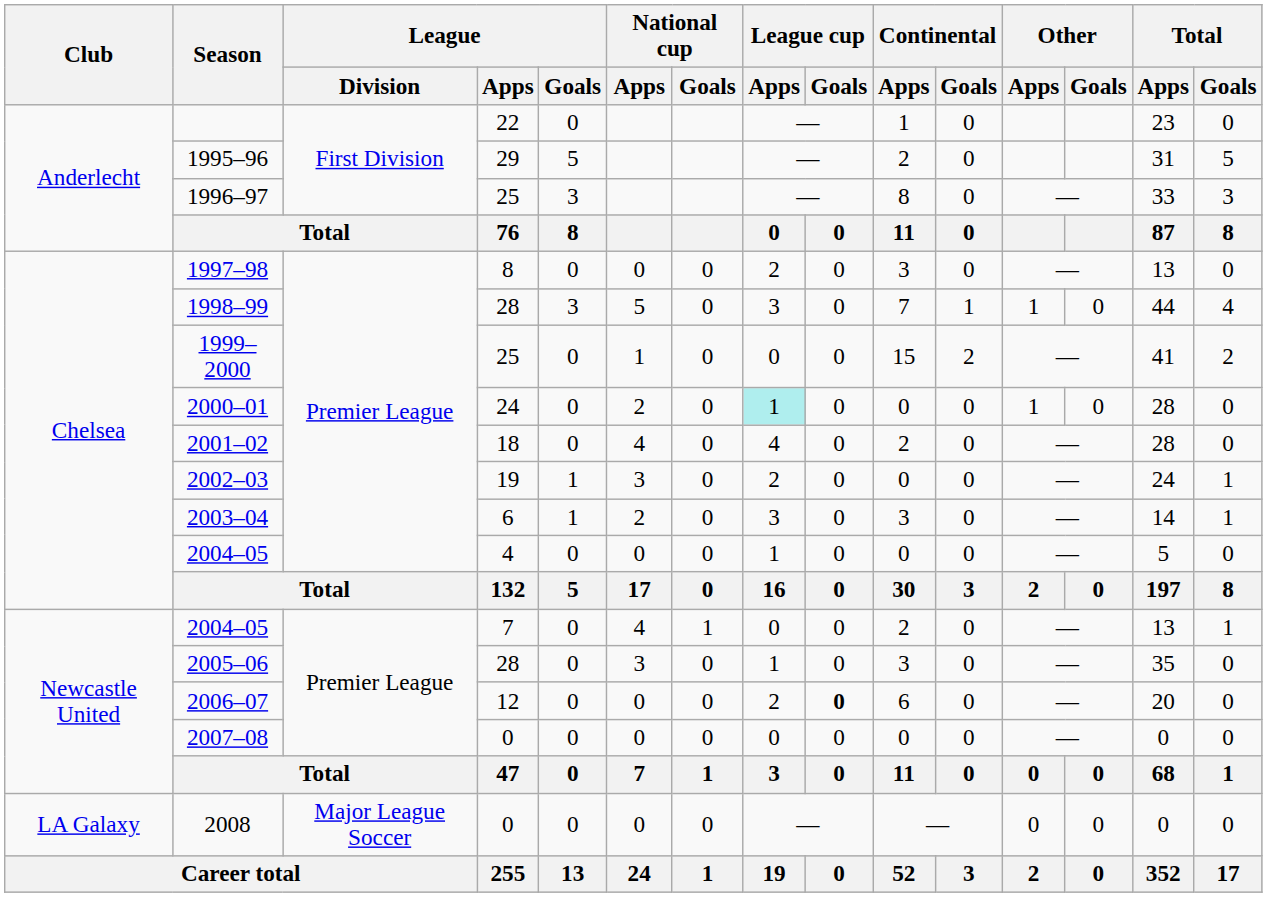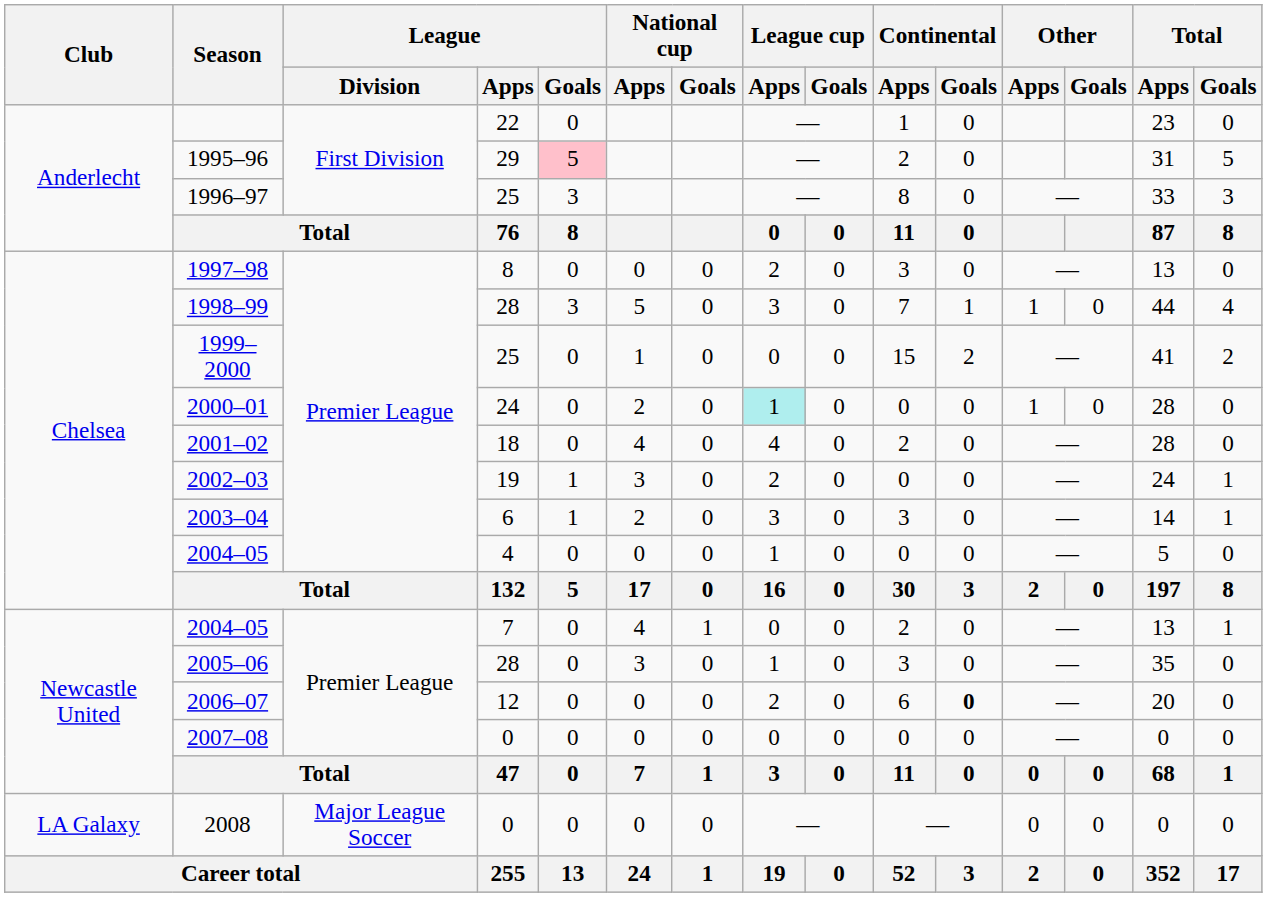(573, 159) no background -> (573, 159) pink background
(839, 700) bold -> (839, 700) normal
(969, 700) normal -> (969, 700) bold
